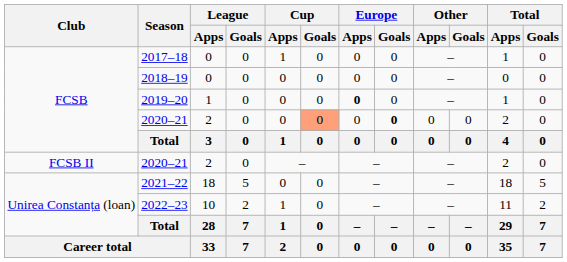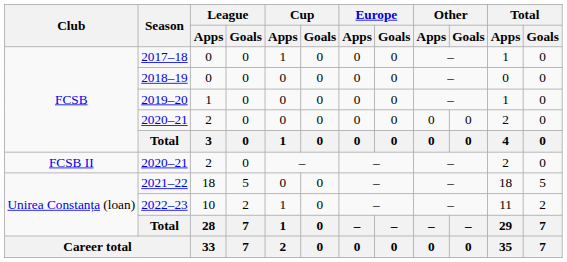(357, 99) bold -> (357, 99) normal
(320, 120) lightsalmon background -> (320, 120) no background
(394, 120) bold -> (394, 120) normal
